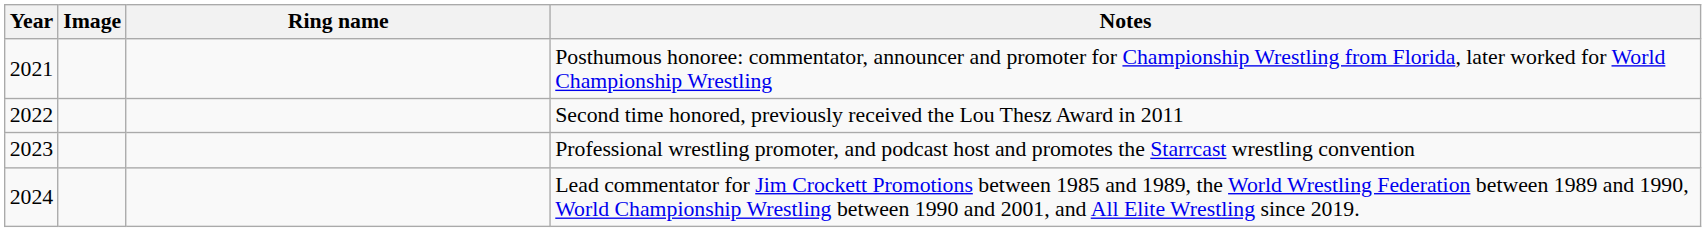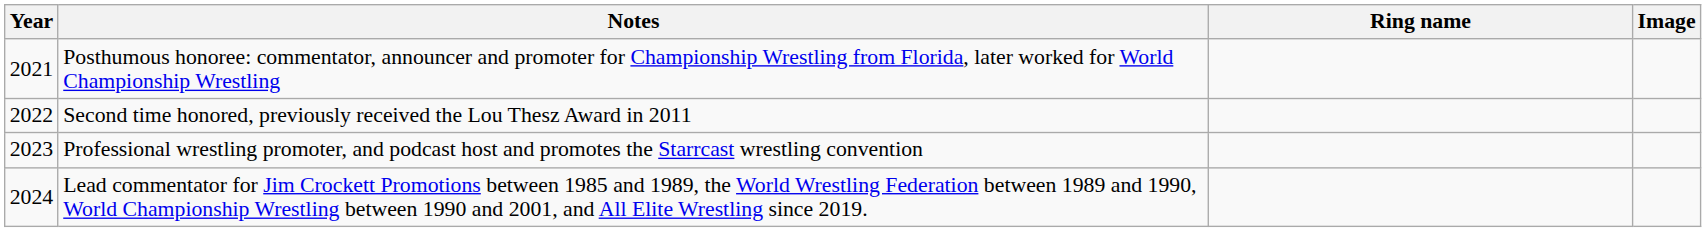columns swapped: (92, 21) <-> (1125, 21)
